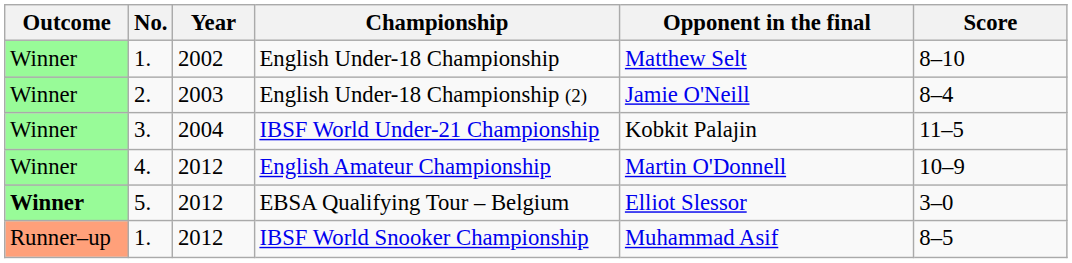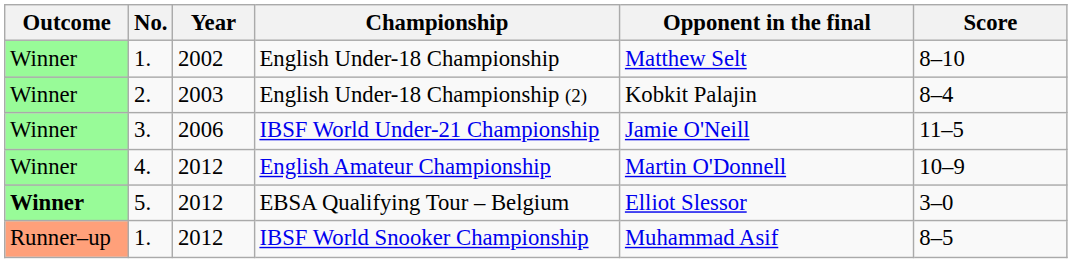(687, 94) Jamie O'Neill -> (691, 94) Kobkit Palajin
(201, 130) 2004 -> (201, 130) 2006
(691, 130) Kobkit Palajin -> (687, 130) Jamie O'Neill
